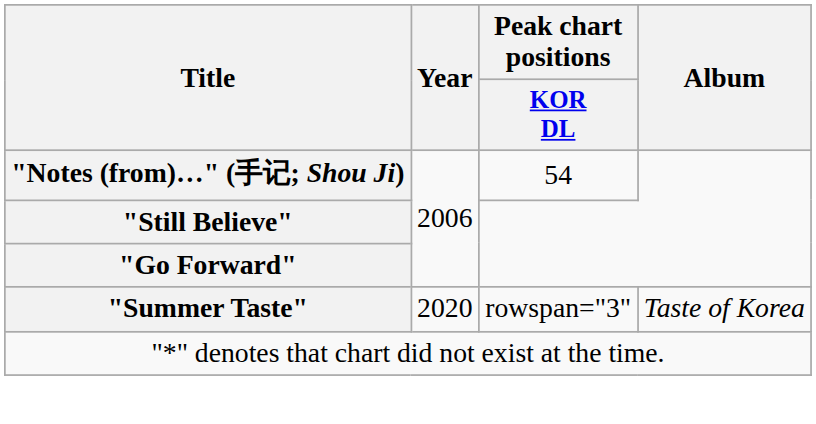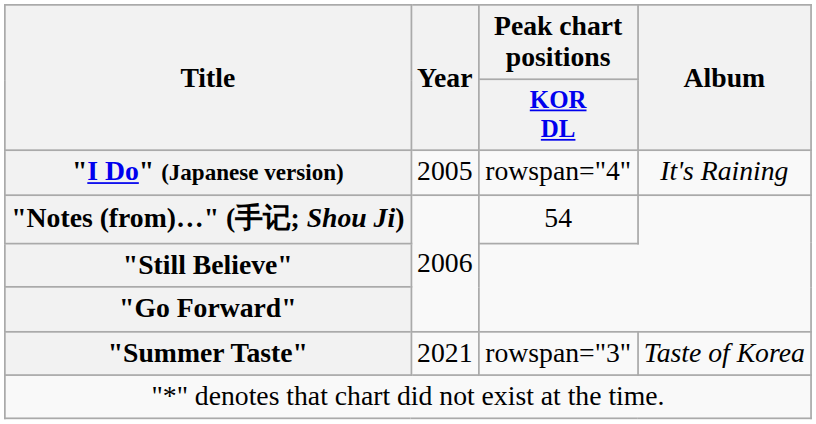+ row: (208, 171)
(445, 308) 2020 -> (445, 352) 2021
